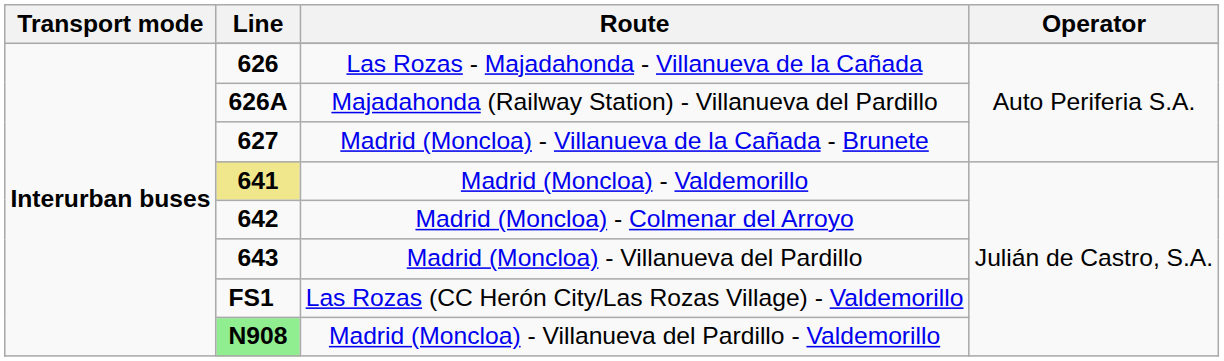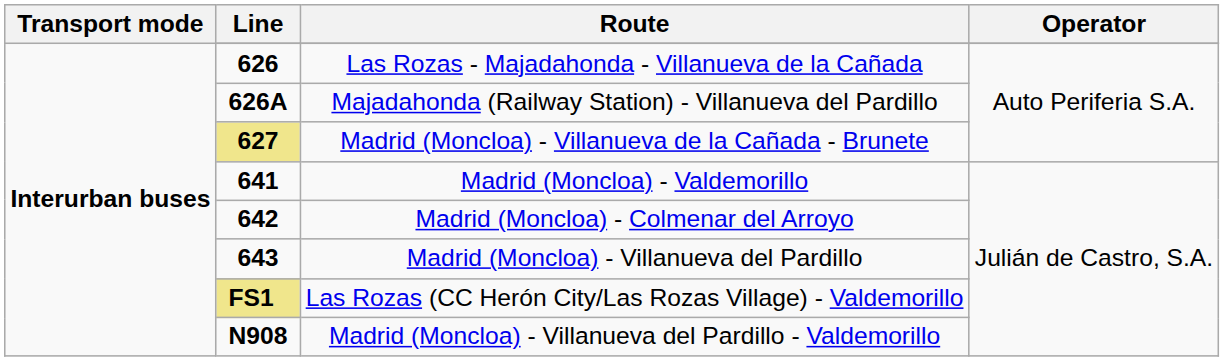(258, 141) no background -> (258, 141) khaki background
(258, 180) khaki background -> (258, 180) no background
(251, 297) no background -> (251, 297) khaki background
(258, 336) lightgreen background -> (258, 336) no background
